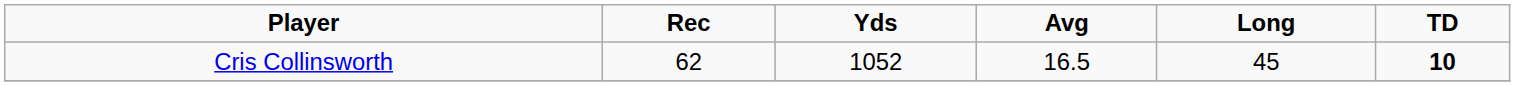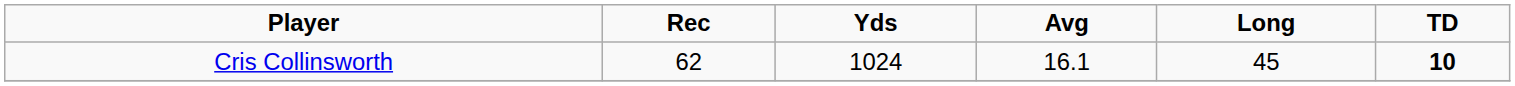(876, 61) 1052 -> (876, 61) 1024
(1067, 61) 16.5 -> (1067, 61) 16.1
